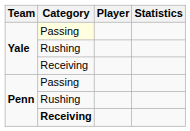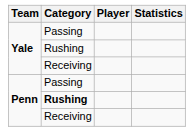(60, 31) lightyellow background -> (63, 31) no background
(60, 100) normal -> (66, 100) bold
(66, 117) bold -> (68, 117) normal
